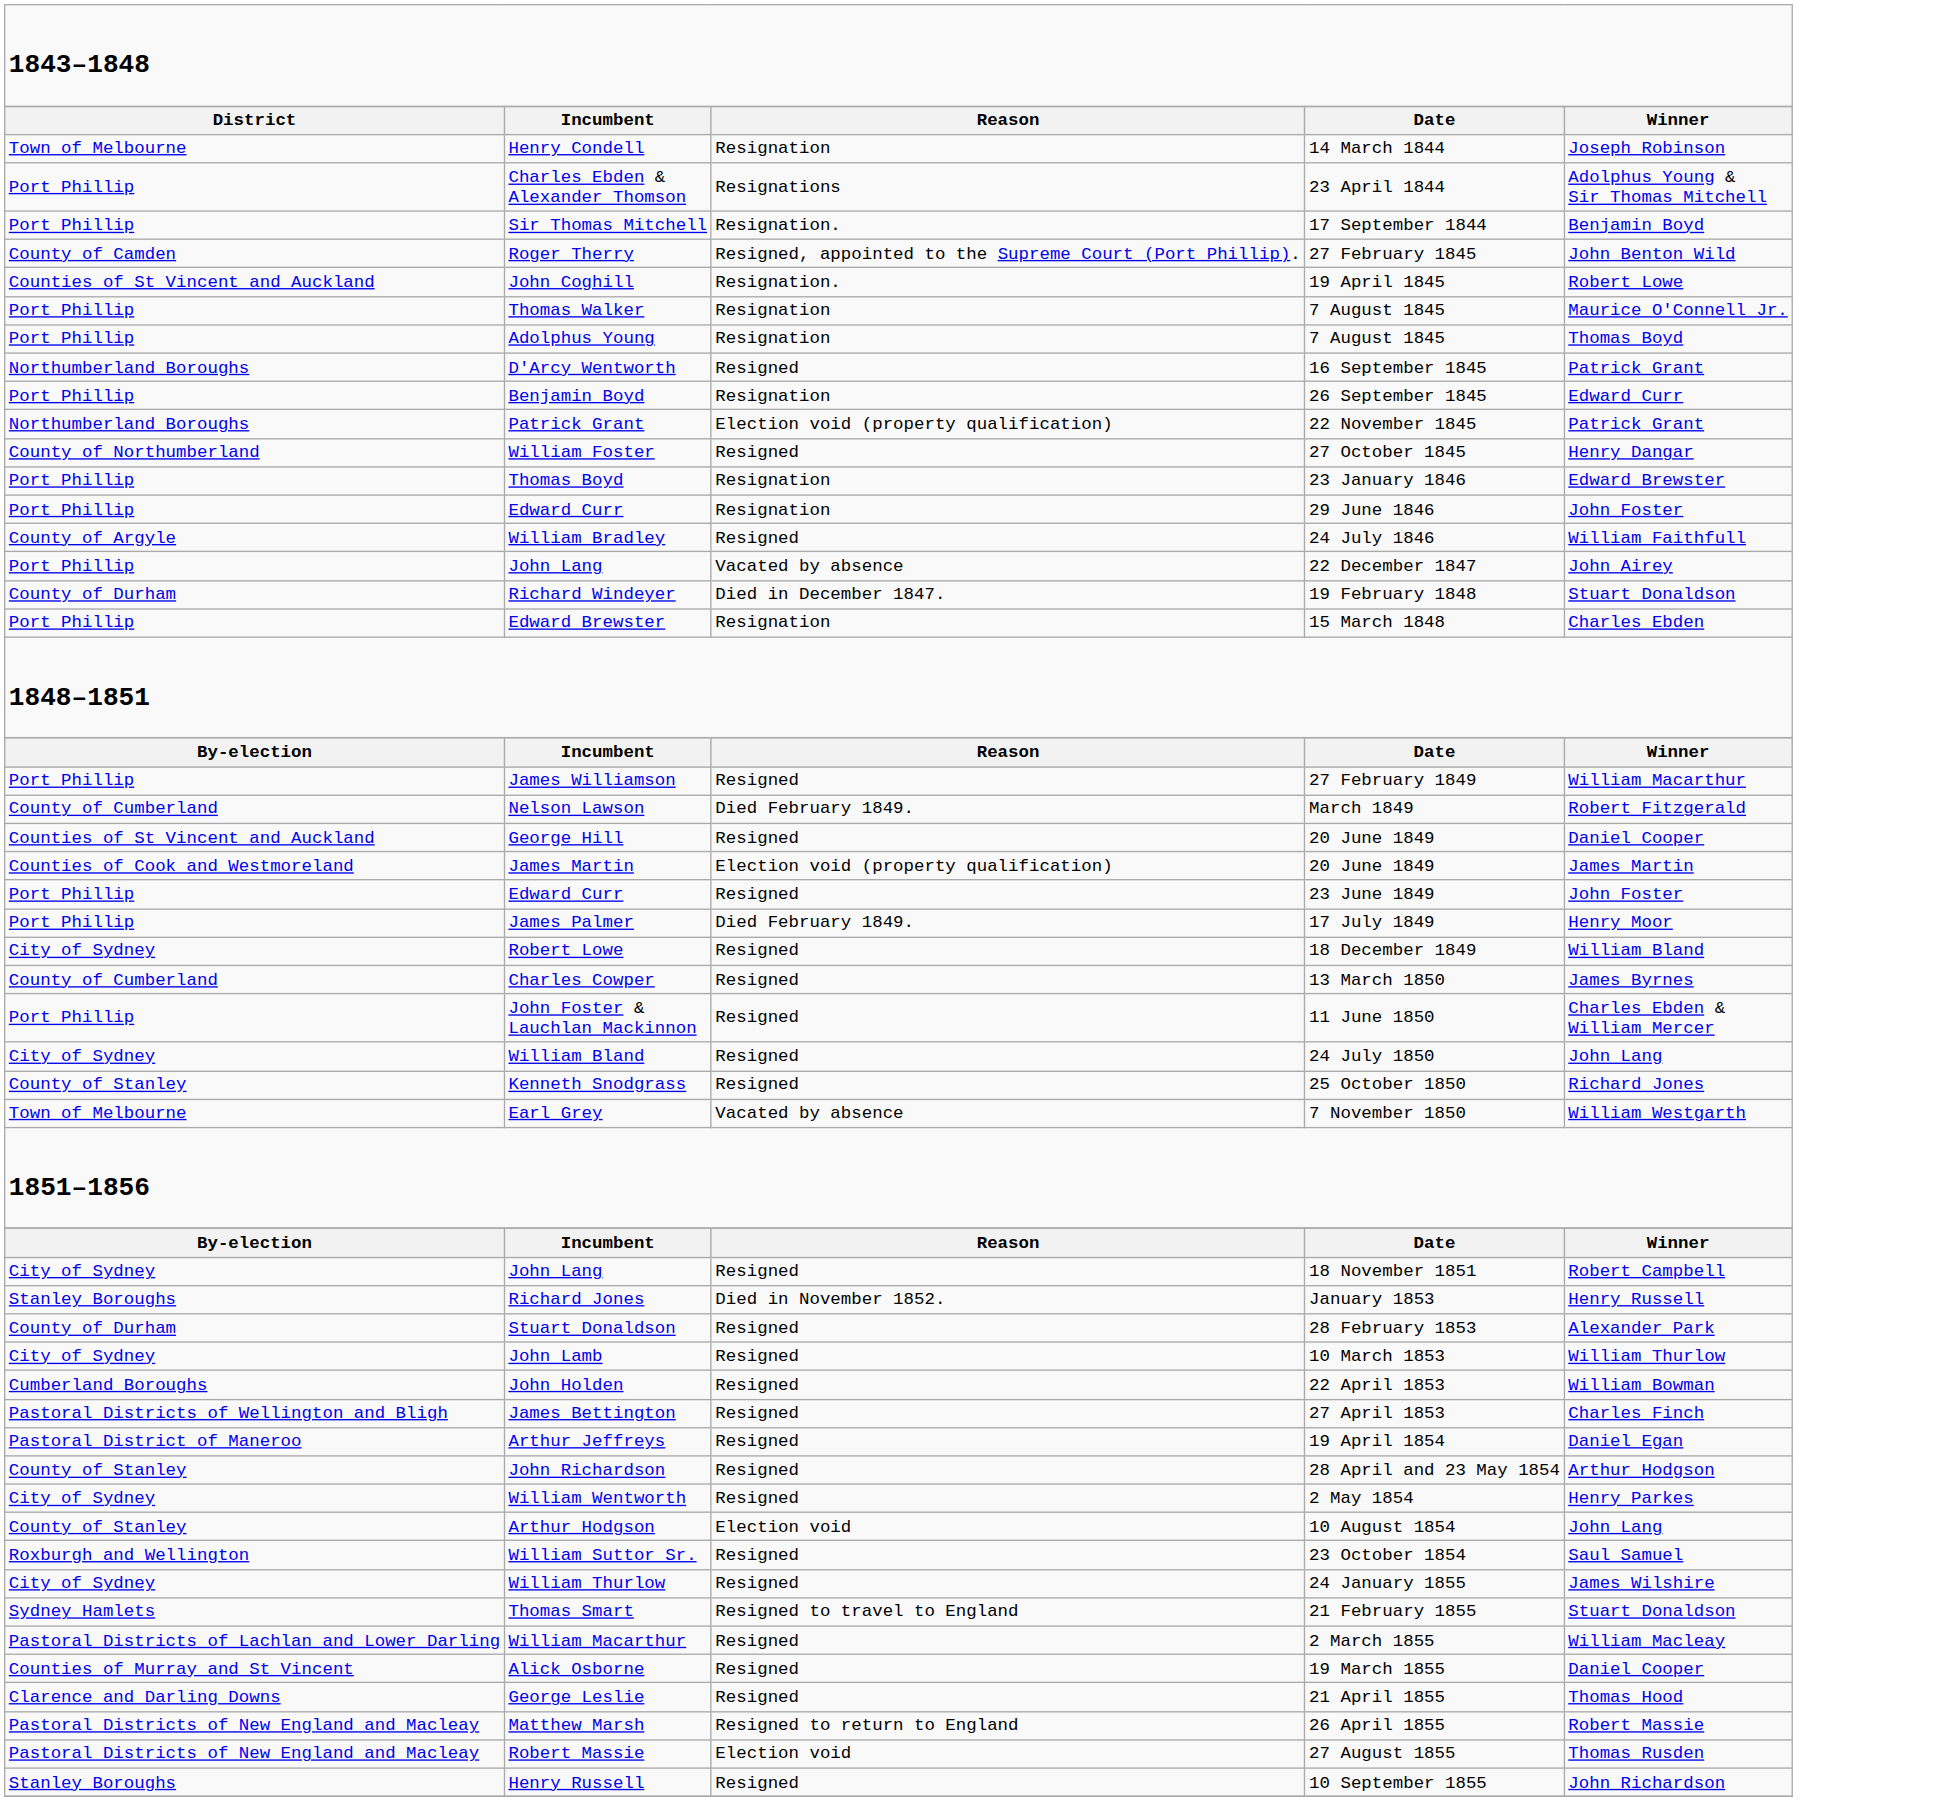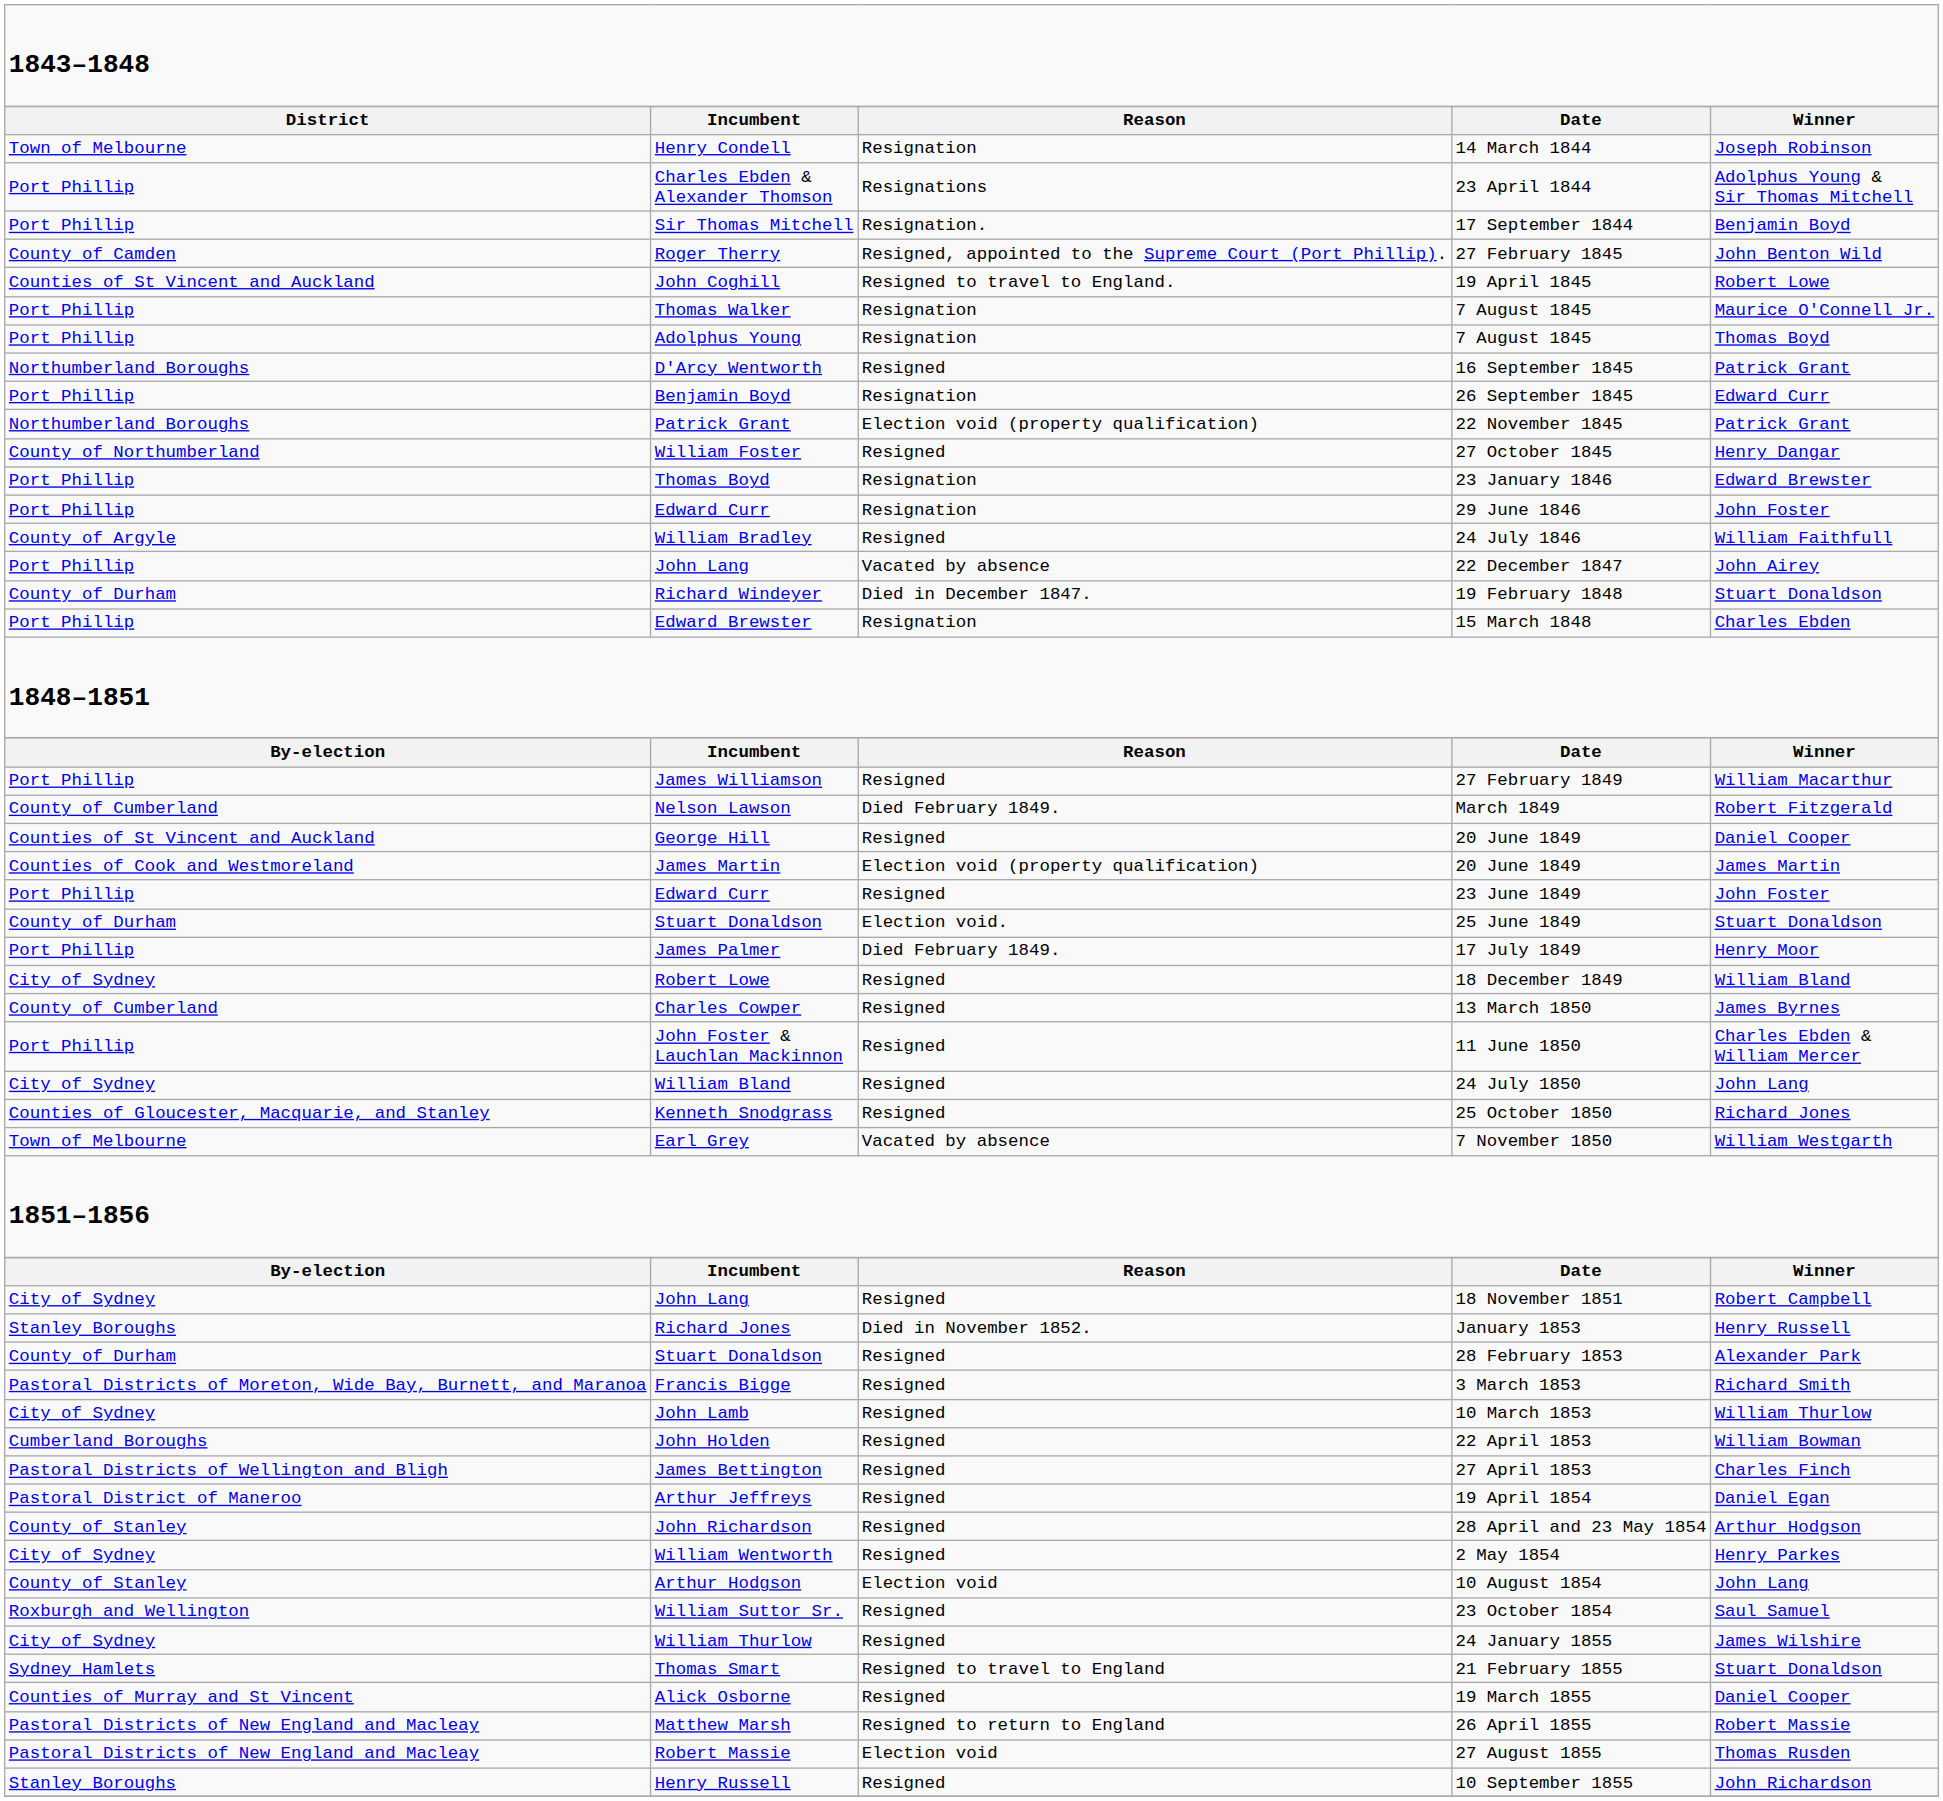(778, 282) Resignation. -> (1019, 282) Resigned to travel to England.
+ row: (738, 923)
(98, 1085) County of Stanley -> (249, 1113) Counties of Gloucester, Macquarie, and Stanley
+ row: (723, 1385)
- row: (597, 1640)
- row: (576, 1697)
